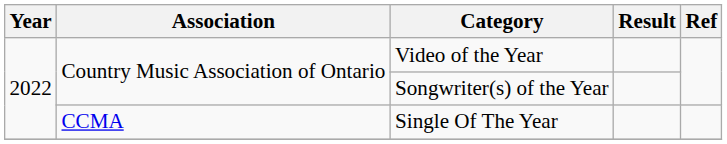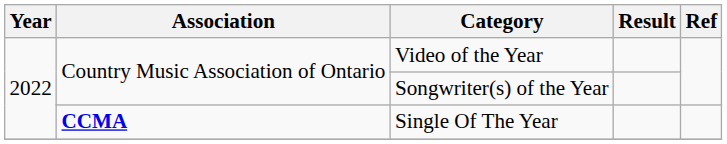(93, 121) normal -> (94, 121) bold
